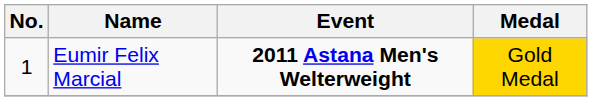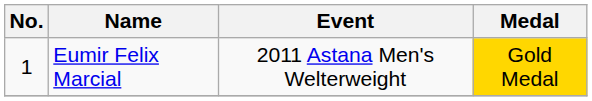(345, 66) bold -> (345, 66) normal
